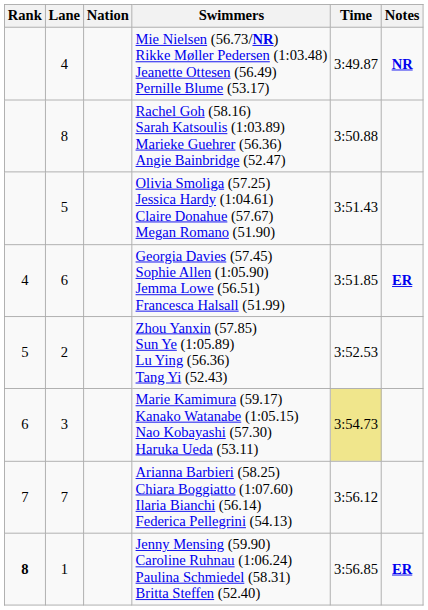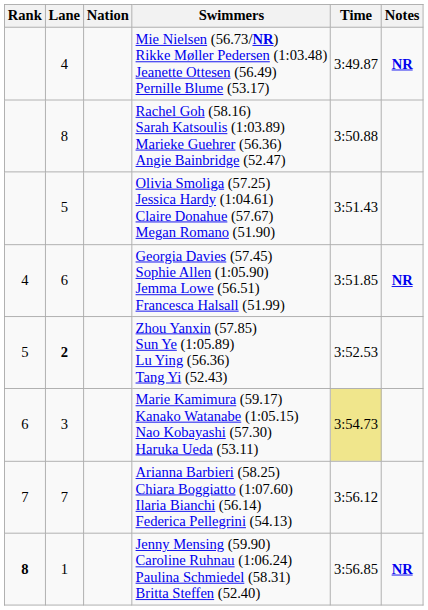(402, 280) ER -> (402, 280) NR
(64, 352) normal -> (64, 352) bold
(402, 569) ER -> (402, 569) NR
